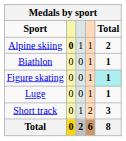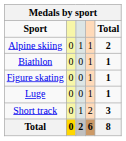(71, 45) bold -> (71, 45) normal
(108, 77) paleturquoise background -> (108, 77) no background
